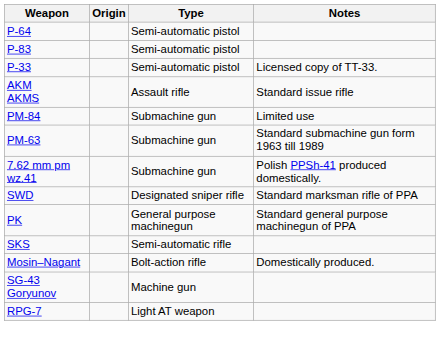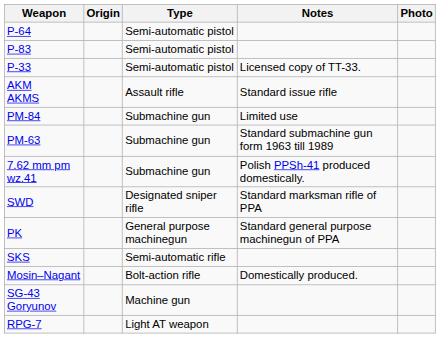+ column: (417, 13)
